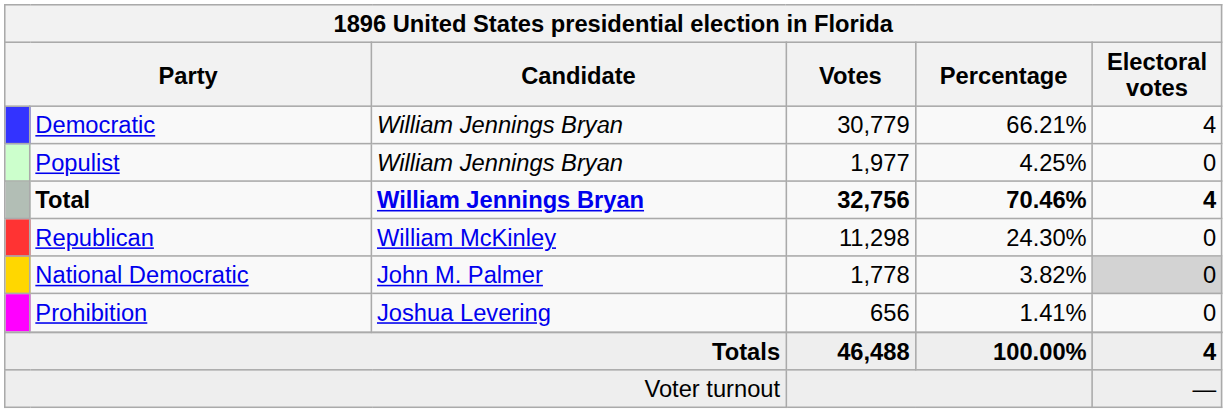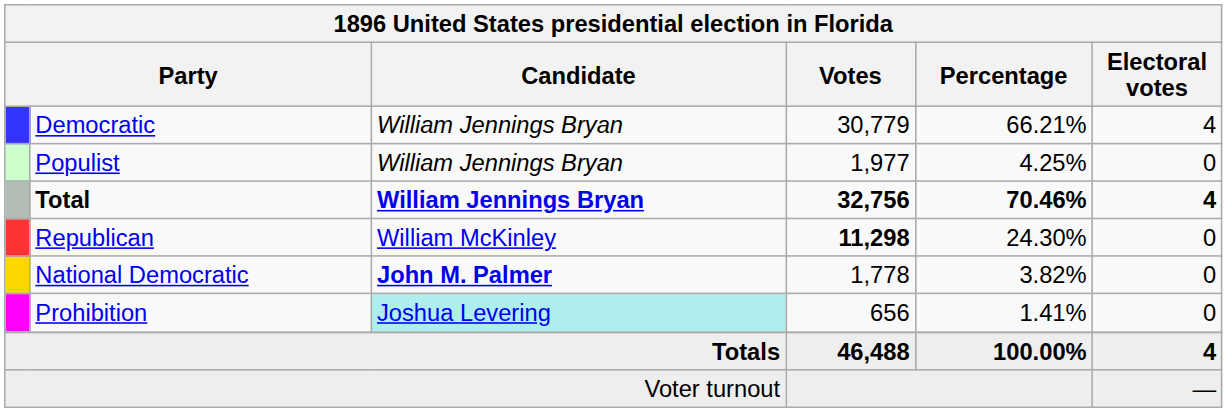(874, 238) normal -> (874, 238) bold
(460, 275) normal -> (465, 275) bold
(1210, 275) lightgrey background -> (1210, 275) no background
(464, 313) no background -> (464, 313) paleturquoise background
